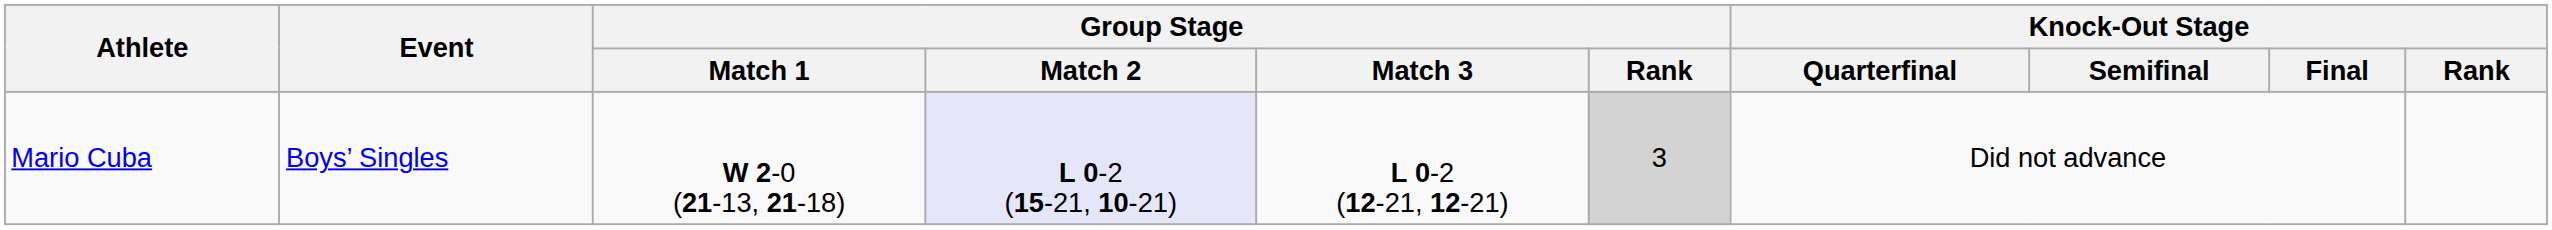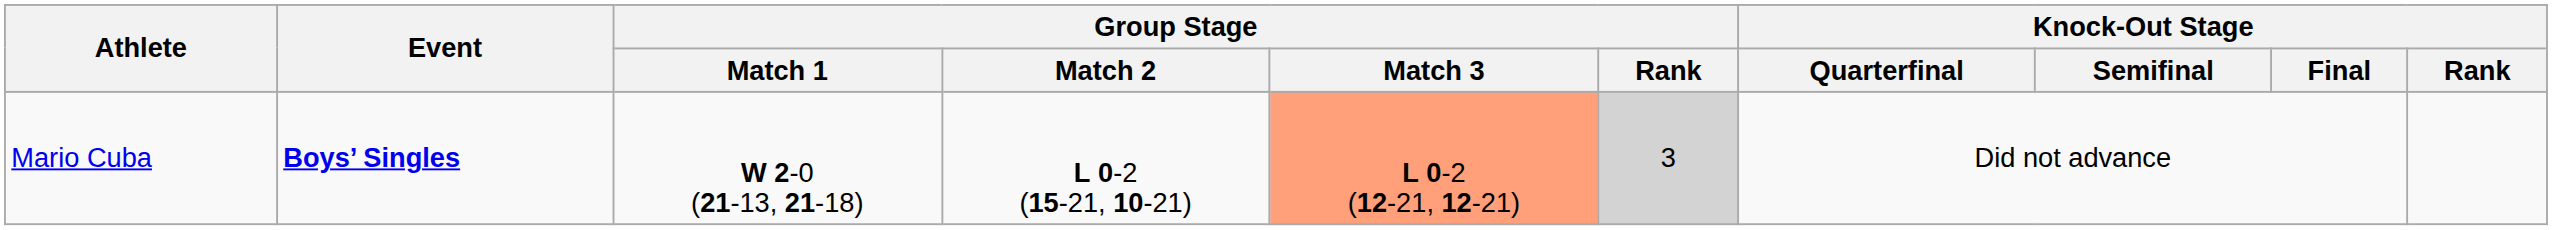(367, 158) normal -> (372, 158) bold
(1091, 188) lavender background -> (1106, 188) no background
(1422, 188) no background -> (1434, 188) lightsalmon background
